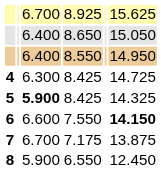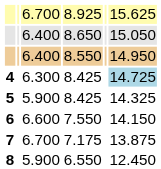(133, 77) no background -> (133, 77) lightblue background
(41, 98) bold -> (41, 98) normal
(133, 118) bold -> (133, 118) normal
